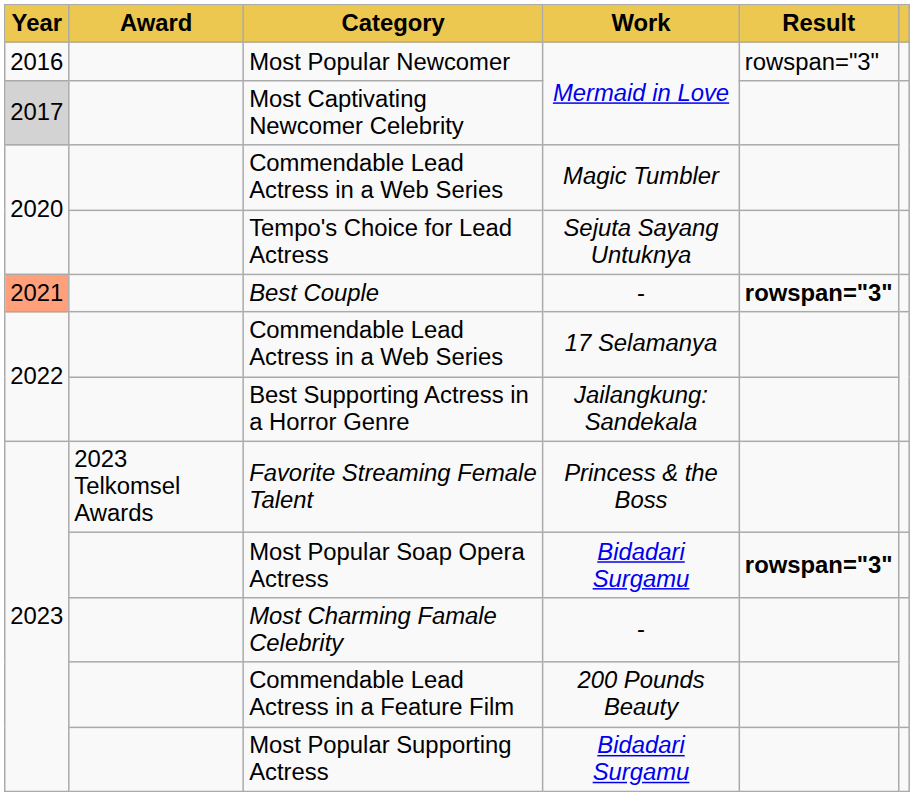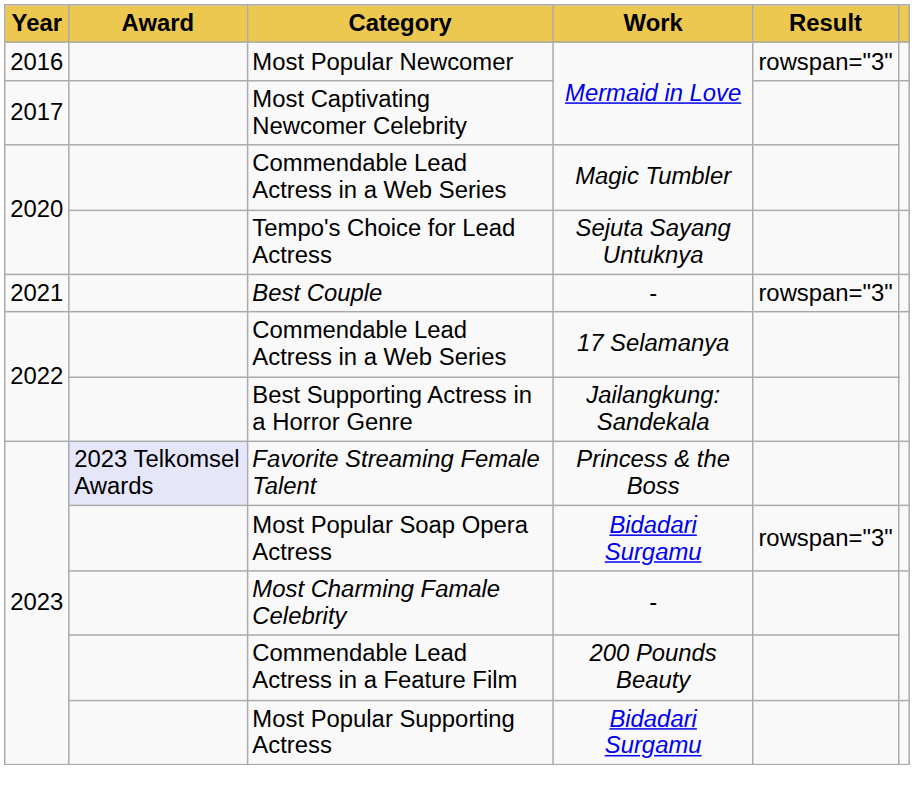(37, 112) lightgrey background -> (37, 112) no background
(37, 292) lightsalmon background -> (37, 292) no background
(819, 292) bold -> (826, 292) normal
(127, 486) no background -> (157, 473) lavender background
(819, 564) bold -> (826, 538) normal
